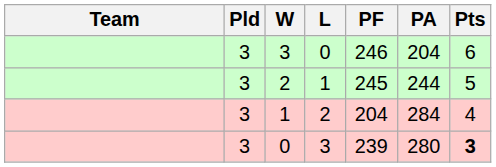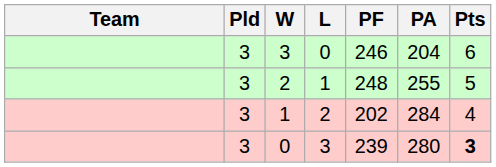(371, 83) 245 -> (371, 83) 248
(424, 83) 244 -> (424, 83) 255
(371, 114) 204 -> (371, 114) 202
